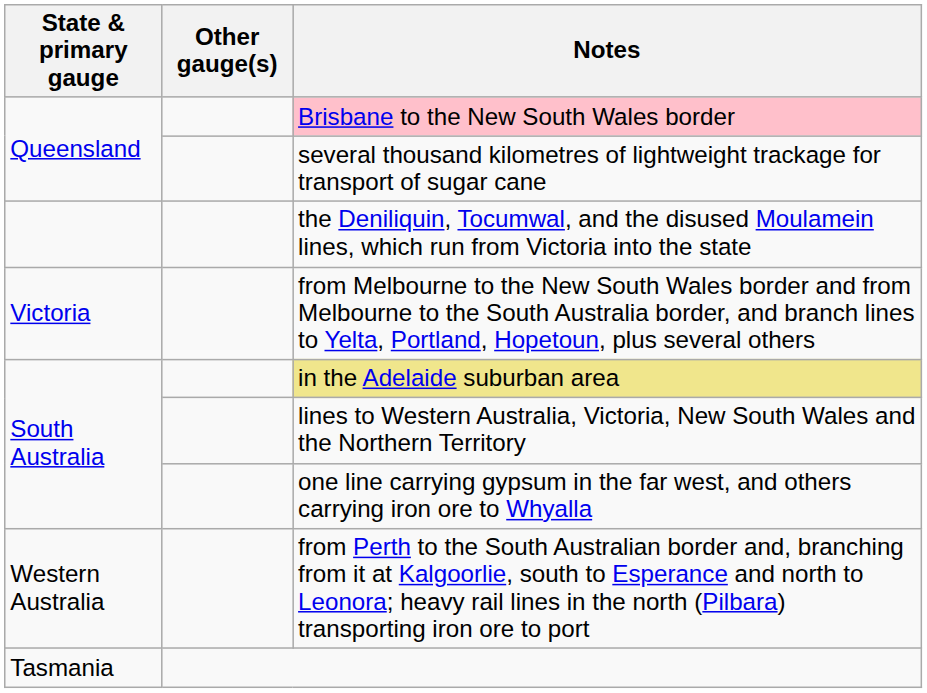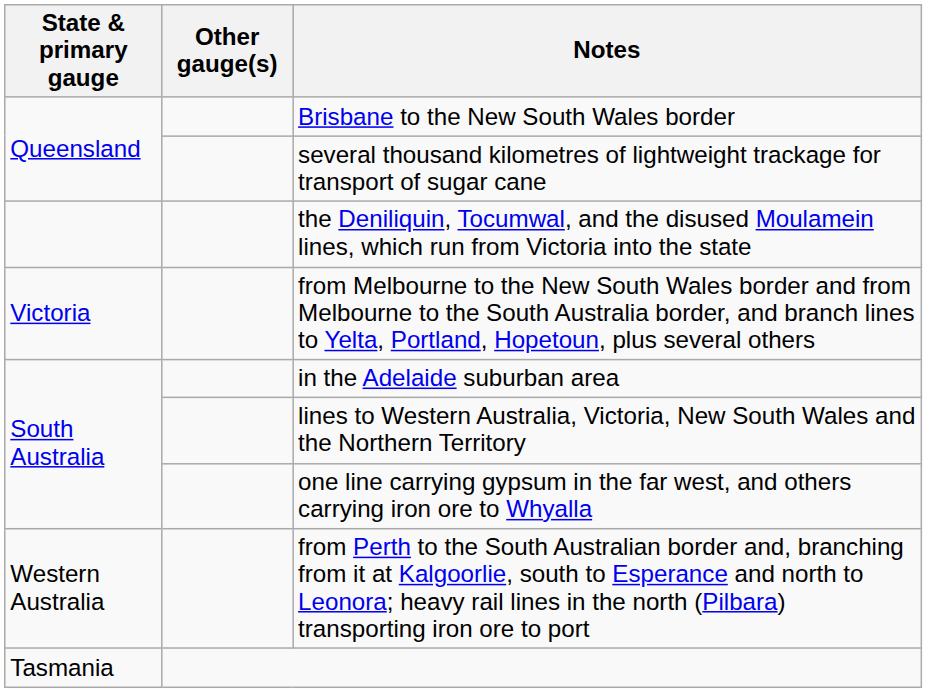(517, 116) pink background -> (517, 116) no background
(459, 378) khaki background -> (459, 378) no background
